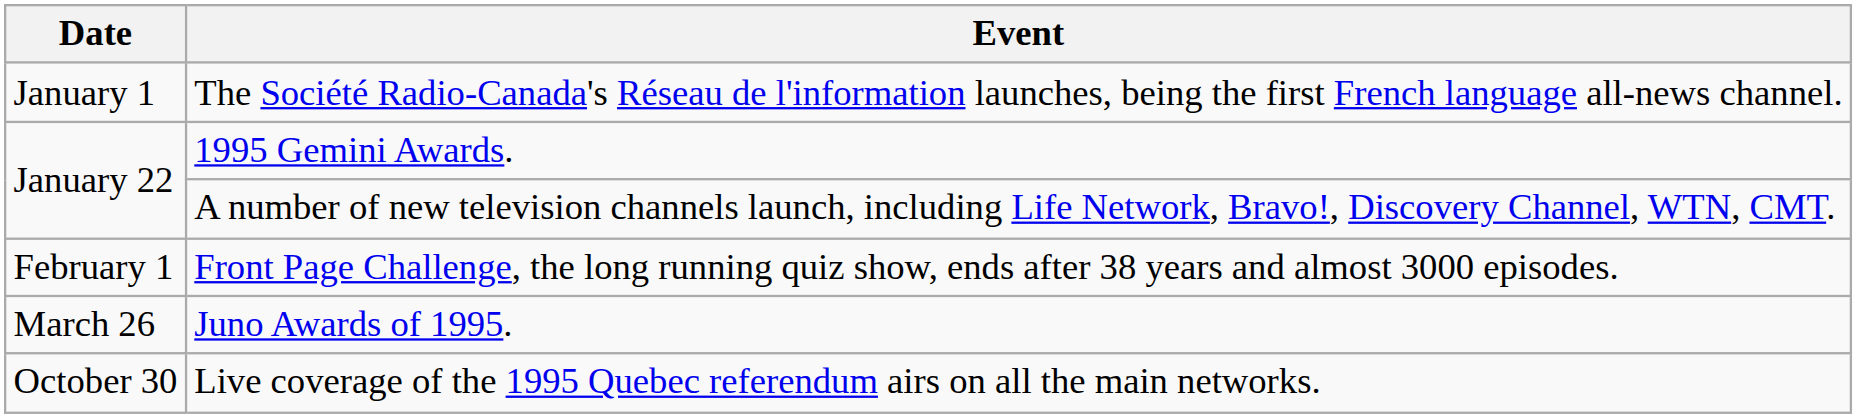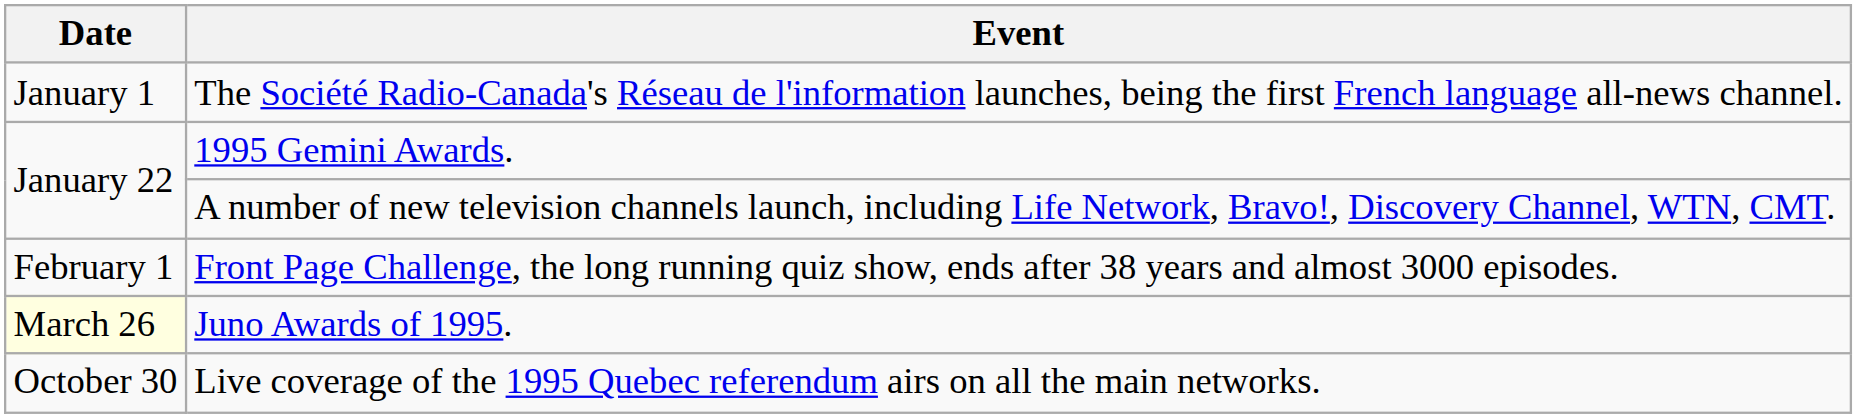(84, 324) no background -> (84, 324) lightyellow background
